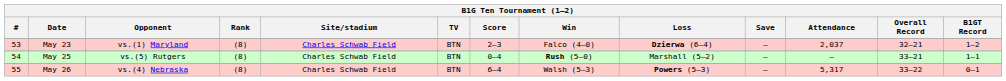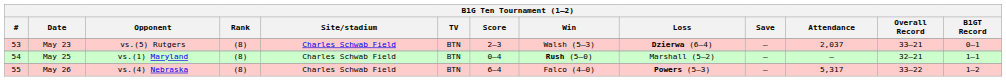(153, 45) vs.(1) Maryland -> (153, 45) vs.(5) Rutgers
(569, 45) Falco (4–0) -> (569, 45) Walsh (5–3)
(911, 45) 32–21 -> (911, 45) 33–21
(973, 45) 1–2 -> (973, 45) 0–1
(153, 57) vs.(5) Rutgers -> (153, 57) vs.(1) Maryland
(911, 57) 33–21 -> (911, 57) 32–21
(569, 70) Walsh (5–3) -> (569, 70) Falco (4–0)
(973, 70) 0–1 -> (973, 70) 1–2
